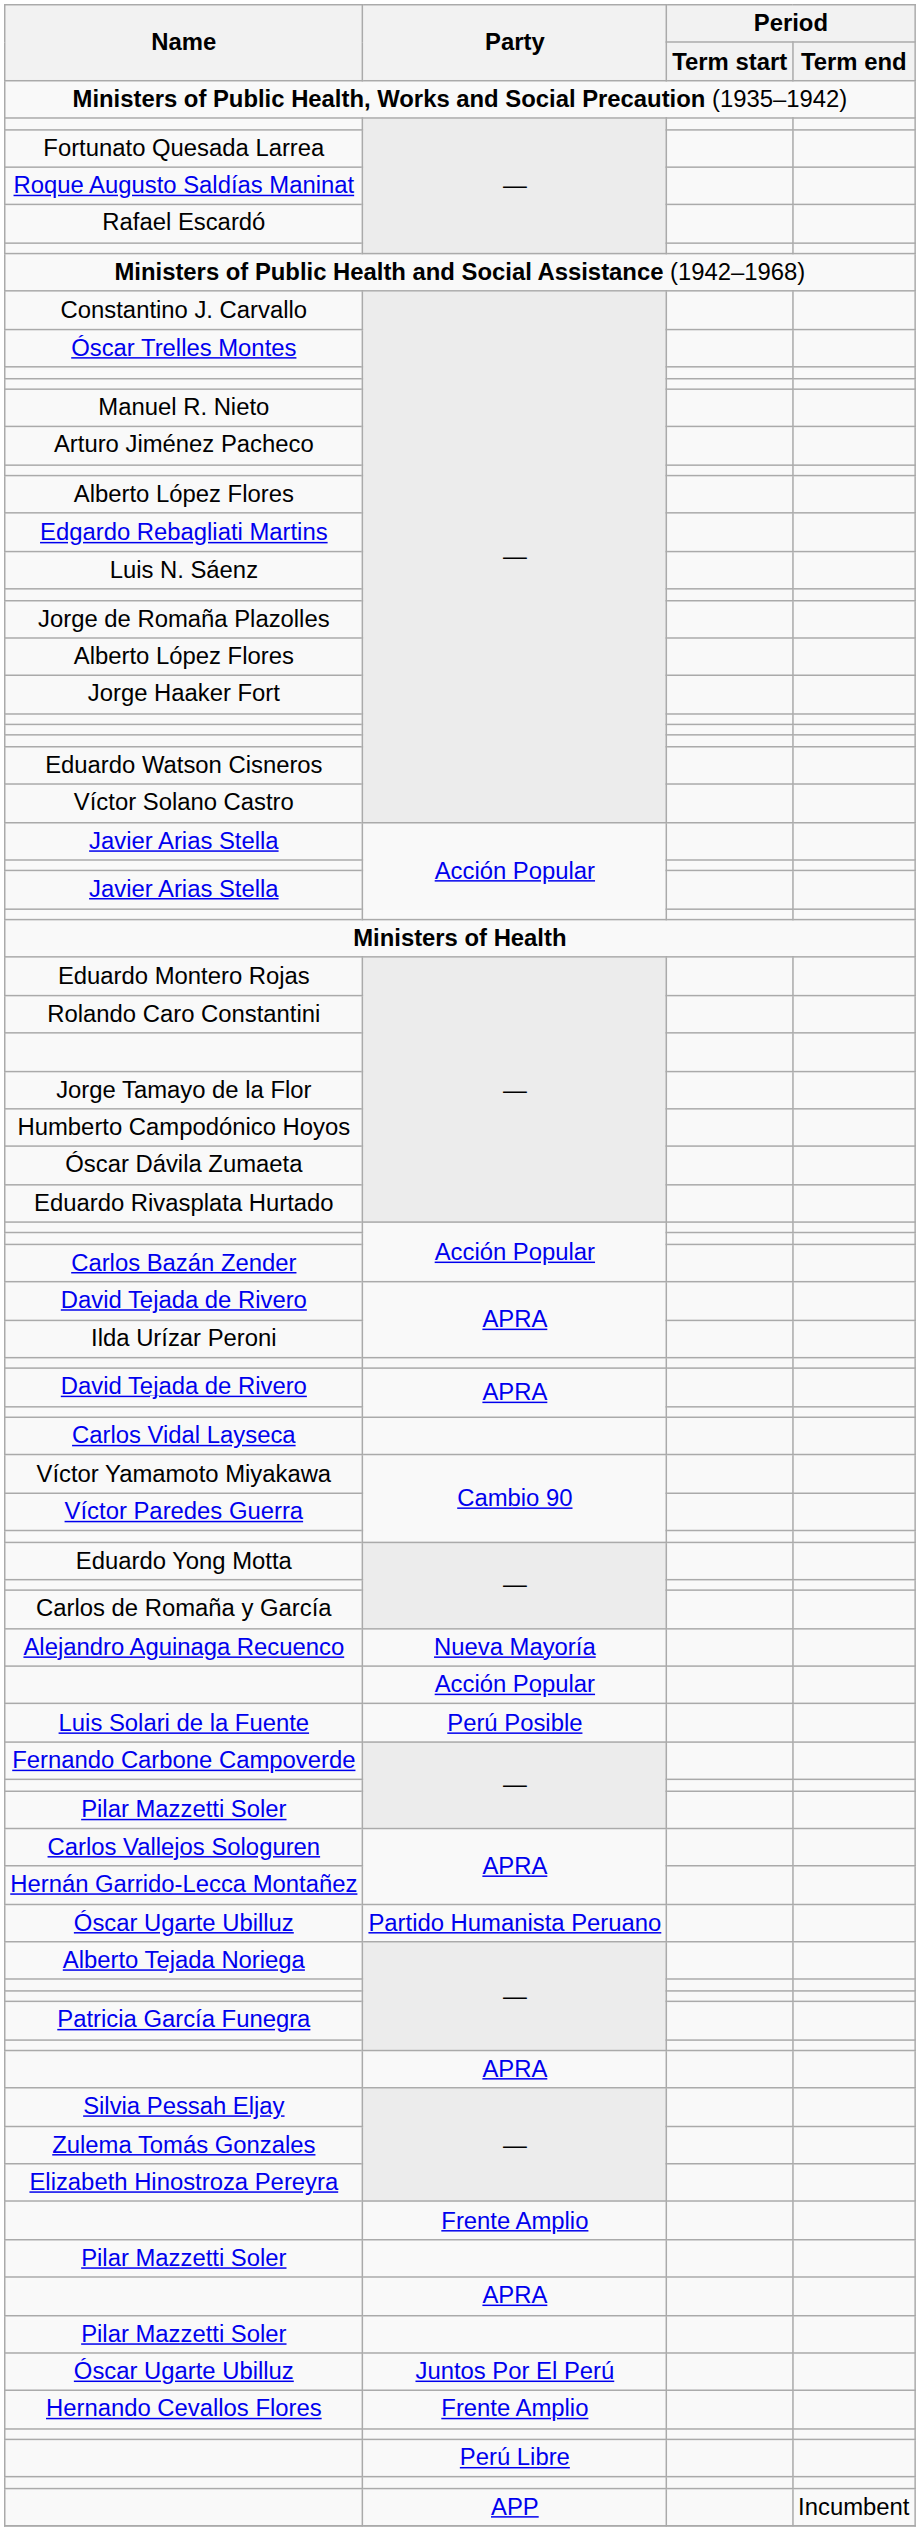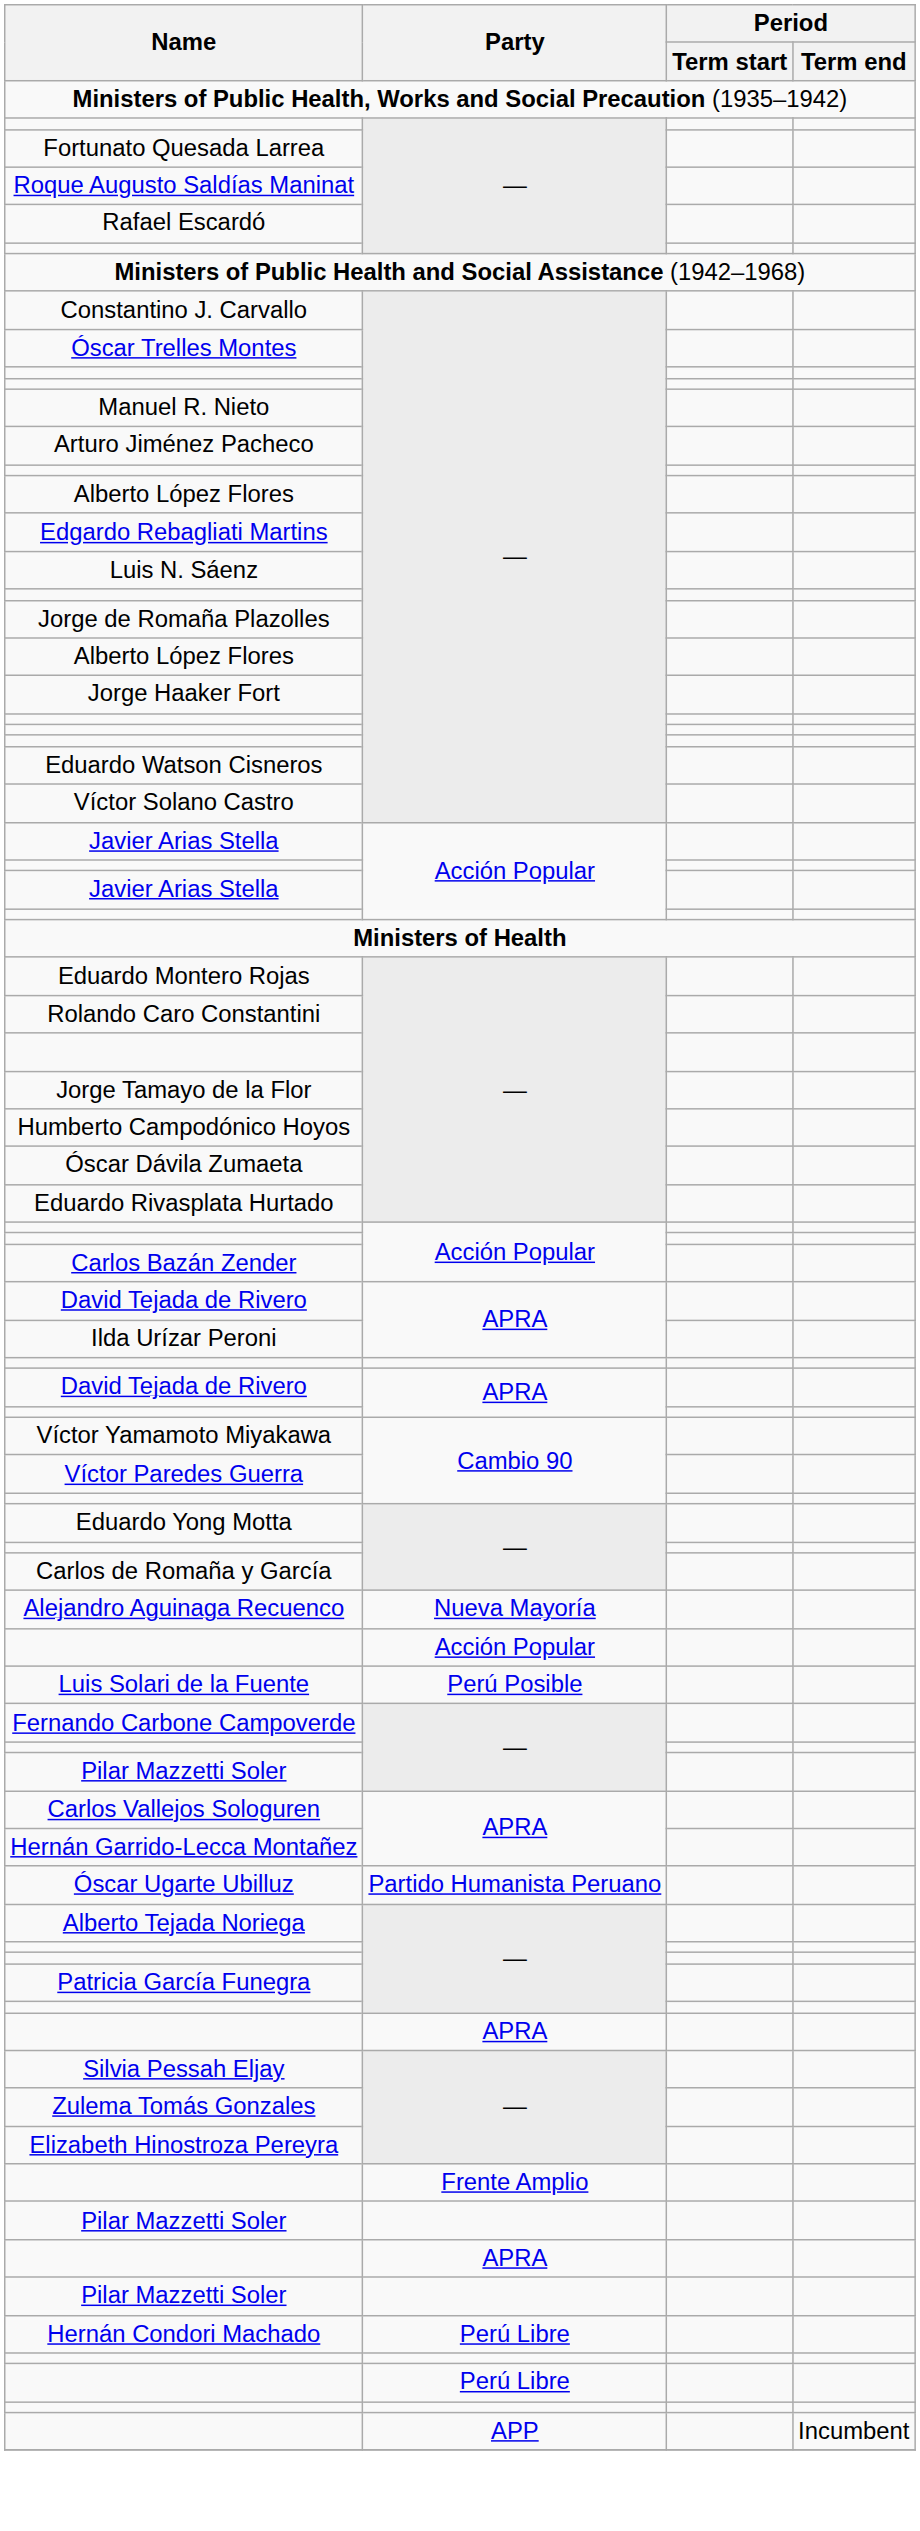- row: (184, 1435)
- row: (184, 2371)
- row: (184, 2409)
+ row: (184, 2333)
